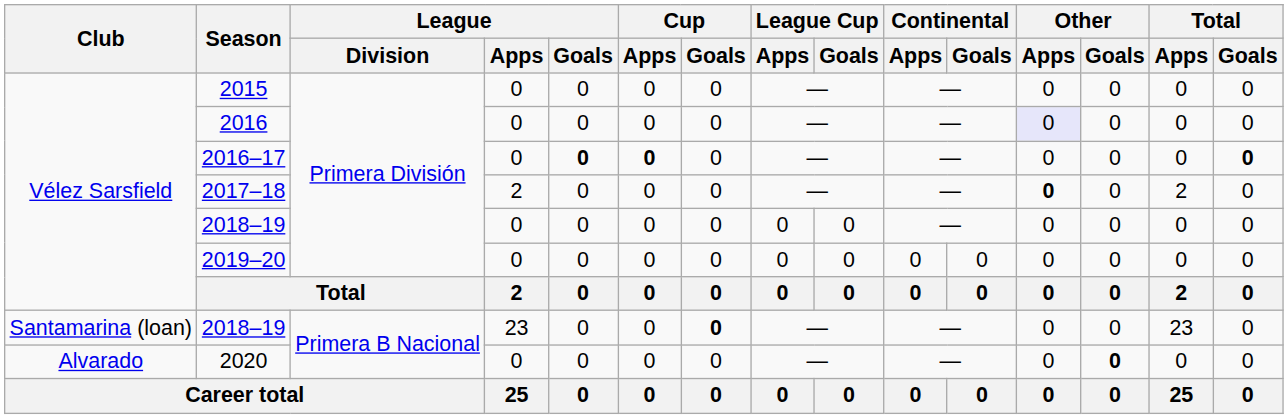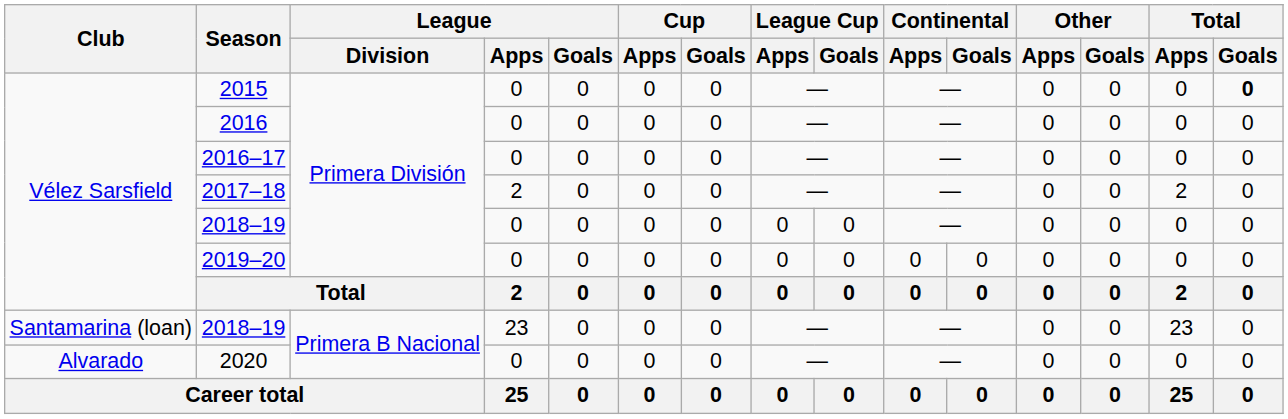(1248, 89) normal -> (1248, 89) bold
(1048, 123) lavender background -> (1048, 123) no background
(583, 157) bold -> (583, 157) normal
(650, 157) bold -> (650, 157) normal
(1248, 157) bold -> (1248, 157) normal
(1048, 191) bold -> (1048, 191) normal
(716, 327) bold -> (716, 327) normal
(1115, 361) bold -> (1115, 361) normal
